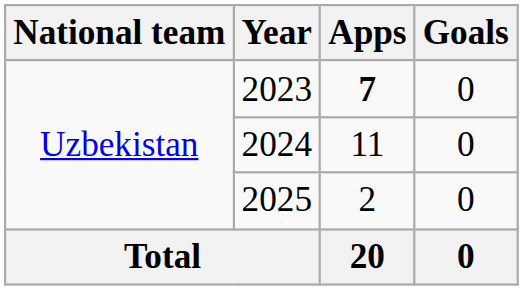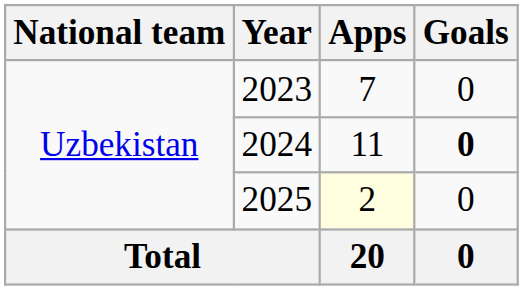(367, 88) bold -> (367, 88) normal
(466, 144) normal -> (466, 144) bold
(367, 199) no background -> (367, 199) lightyellow background
